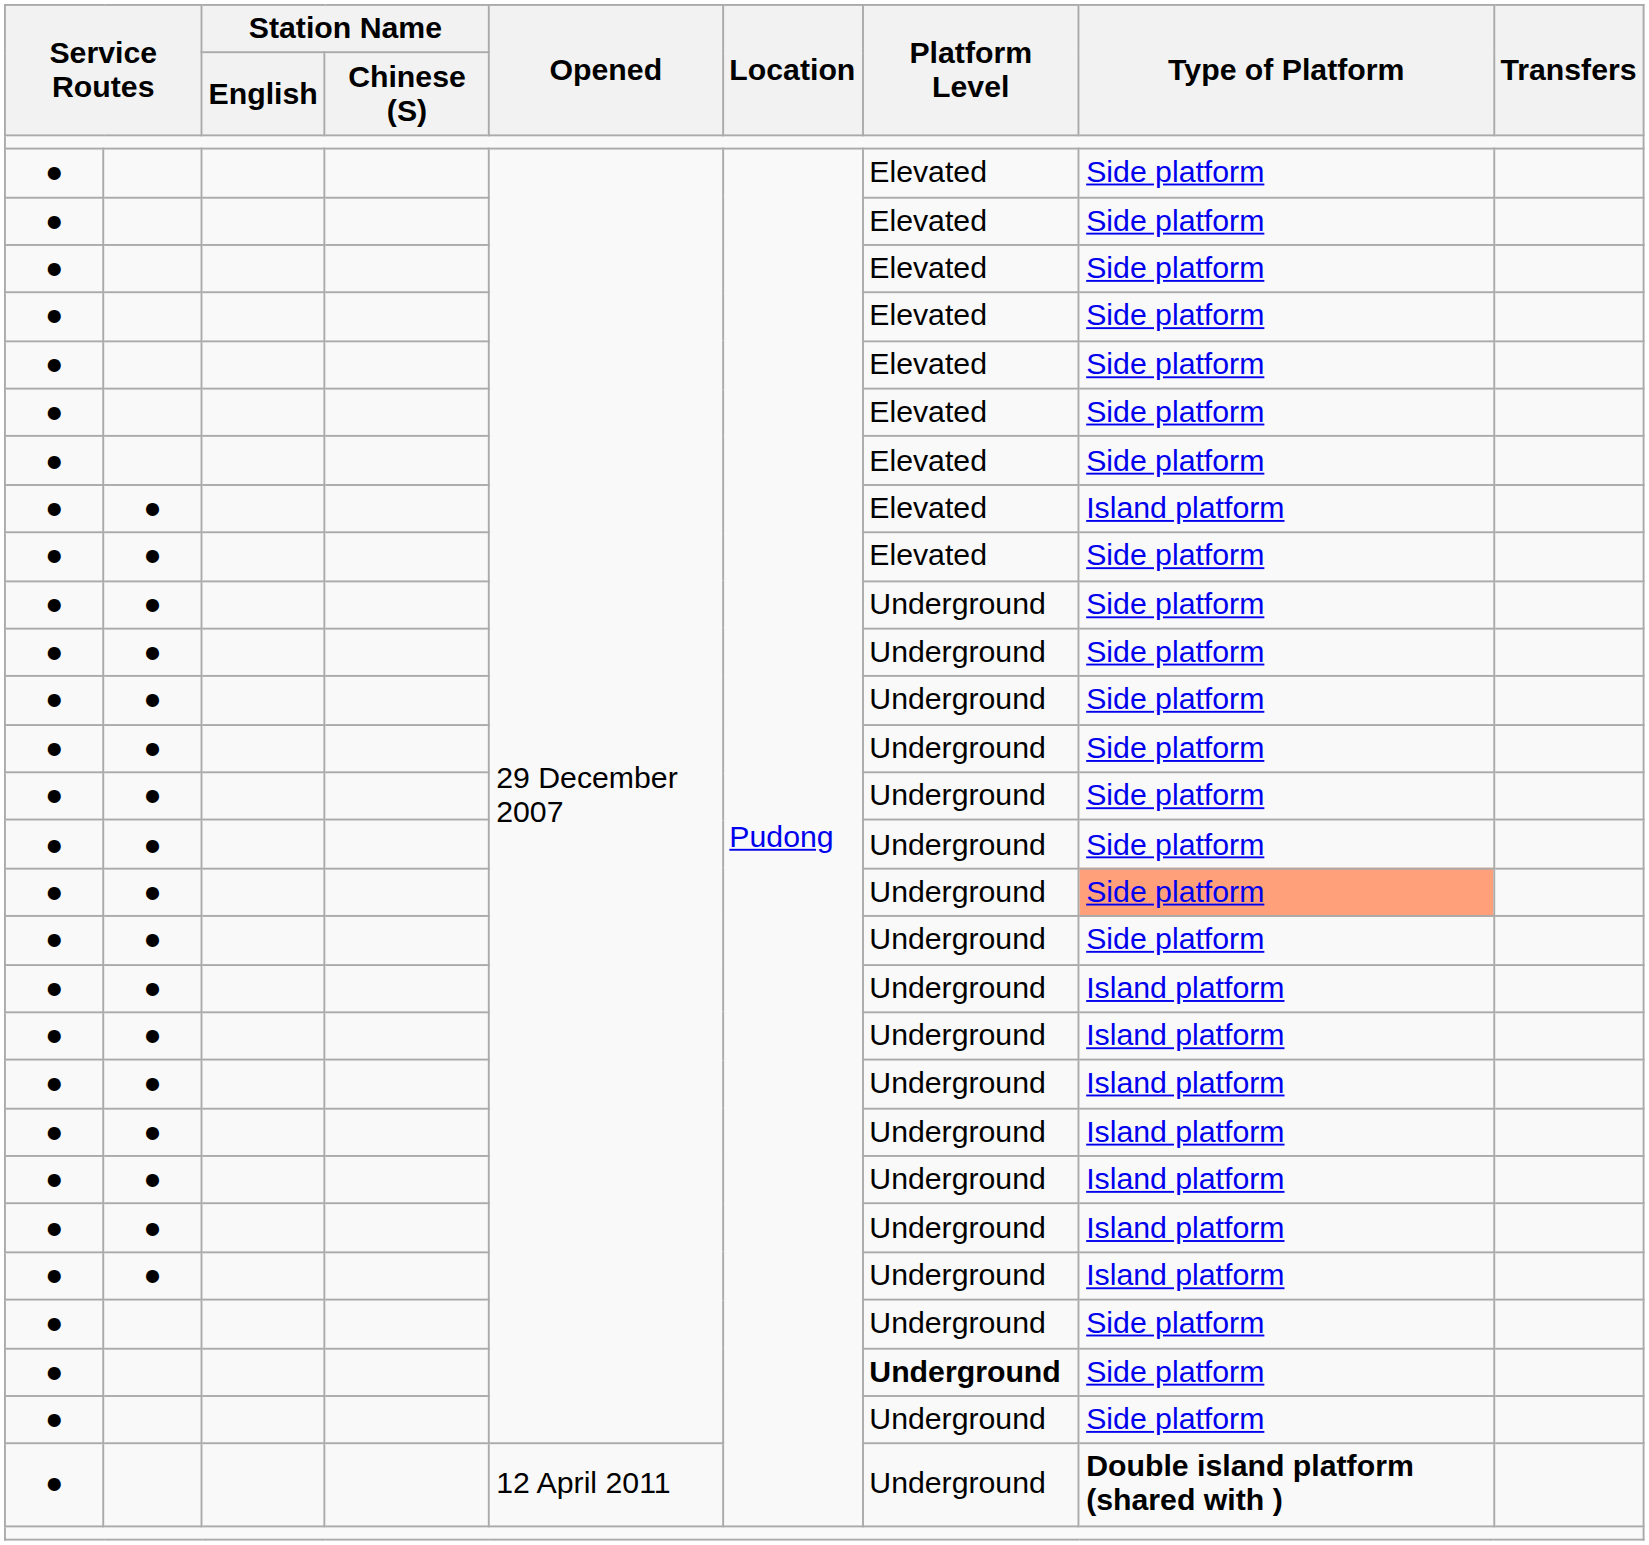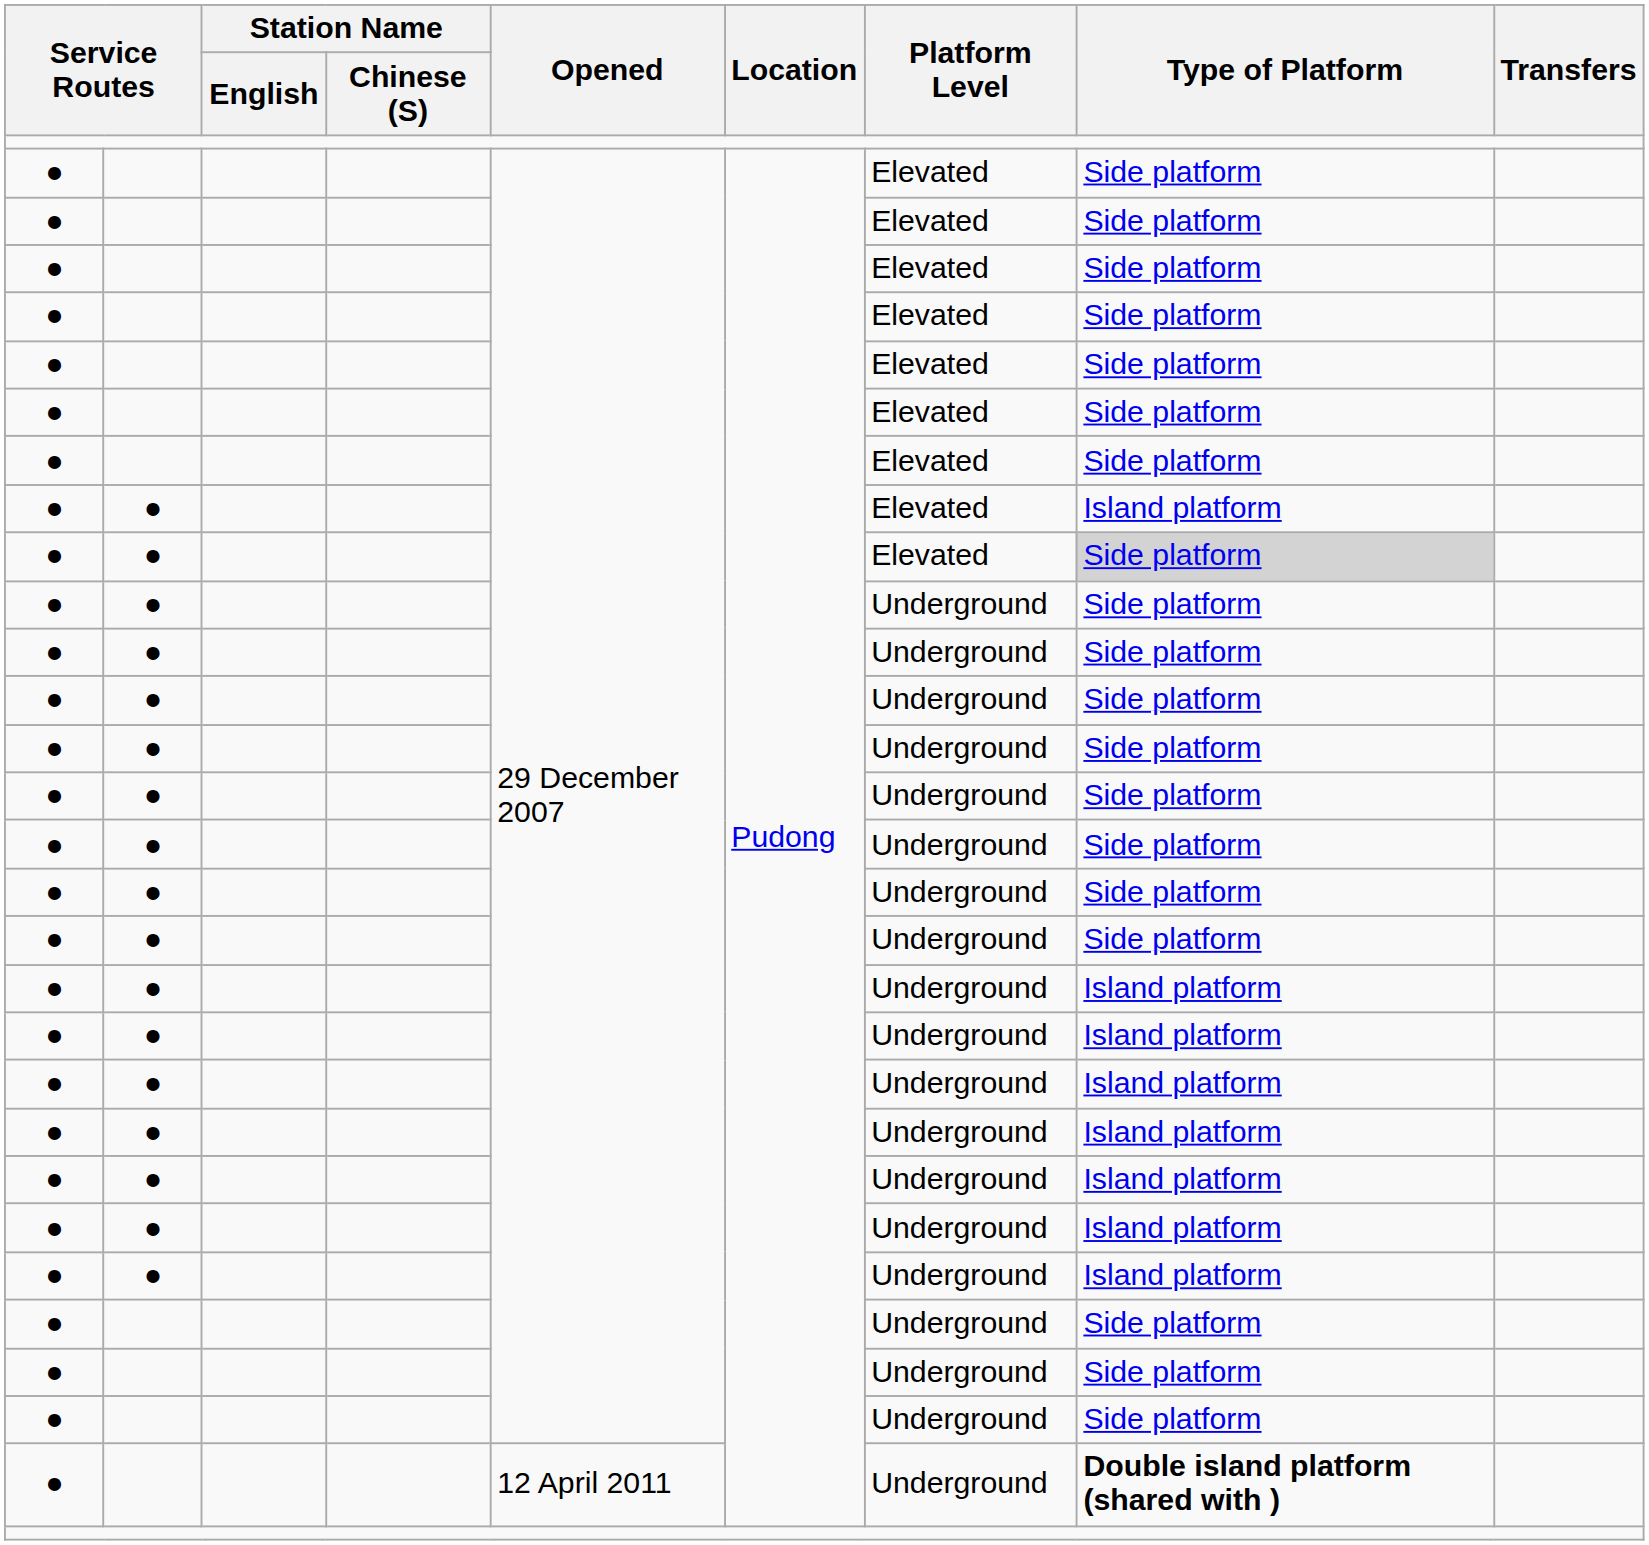(1175, 556) no background -> (1172, 556) lightgrey background
(1175, 891) lightsalmon background -> (1172, 891) no background
(965, 1371) bold -> (959, 1371) normal
